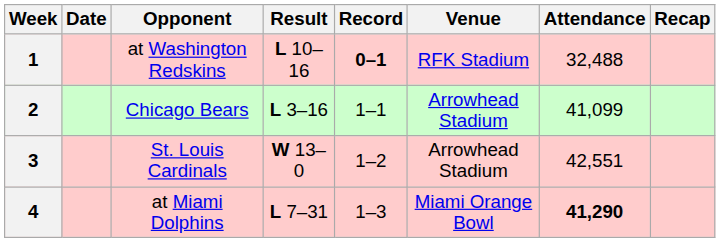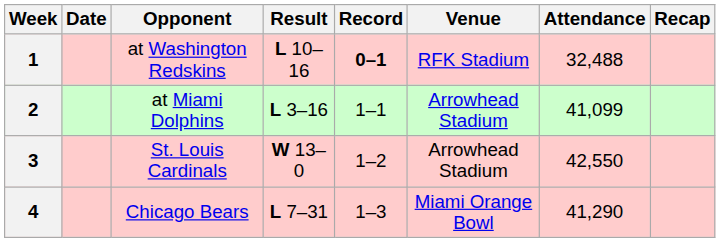(187, 110) Chicago Bears -> (187, 110) at Miami Dolphins
(595, 161) 42,551 -> (595, 161) 42,550
(187, 211) at Miami Dolphins -> (187, 211) Chicago Bears
(595, 211) bold -> (595, 211) normal
